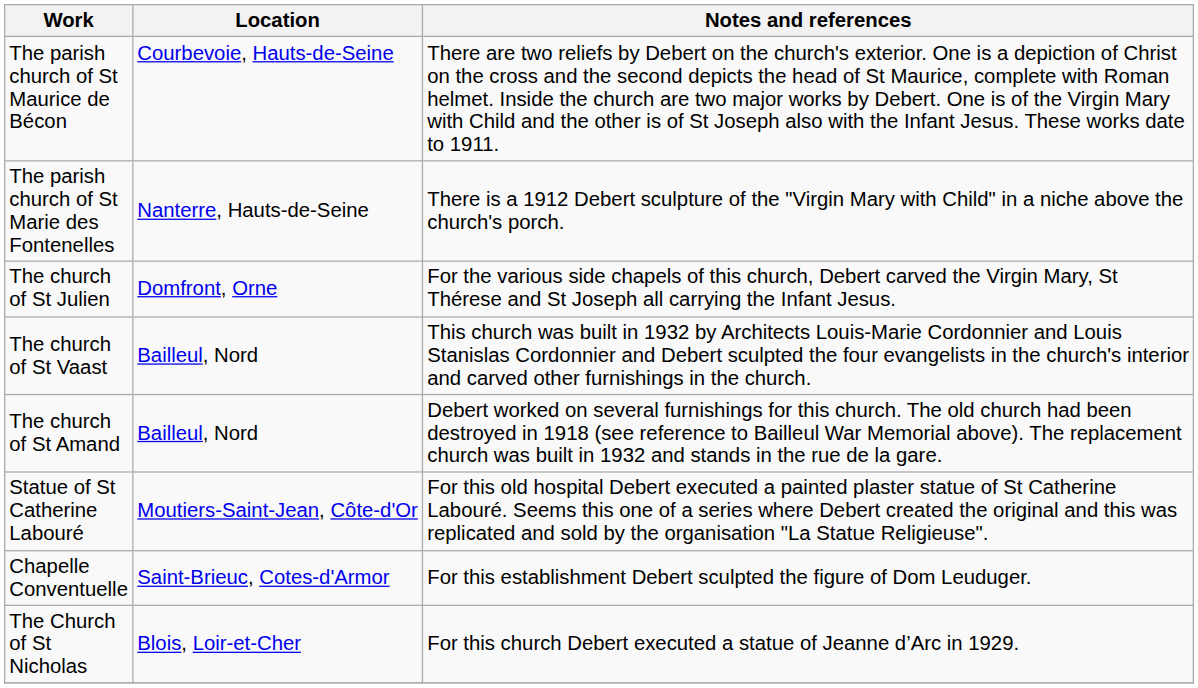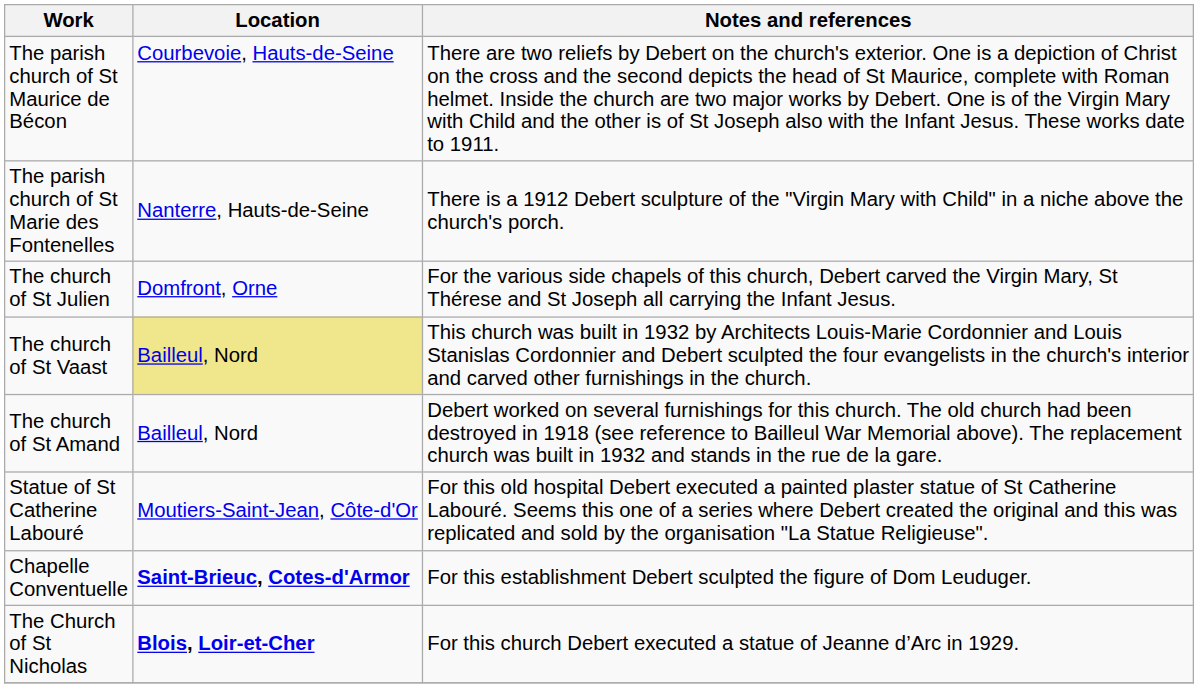(198, 355) no background -> (198, 355) khaki background
(263, 577) normal -> (274, 577) bold
(219, 644) normal -> (226, 644) bold
